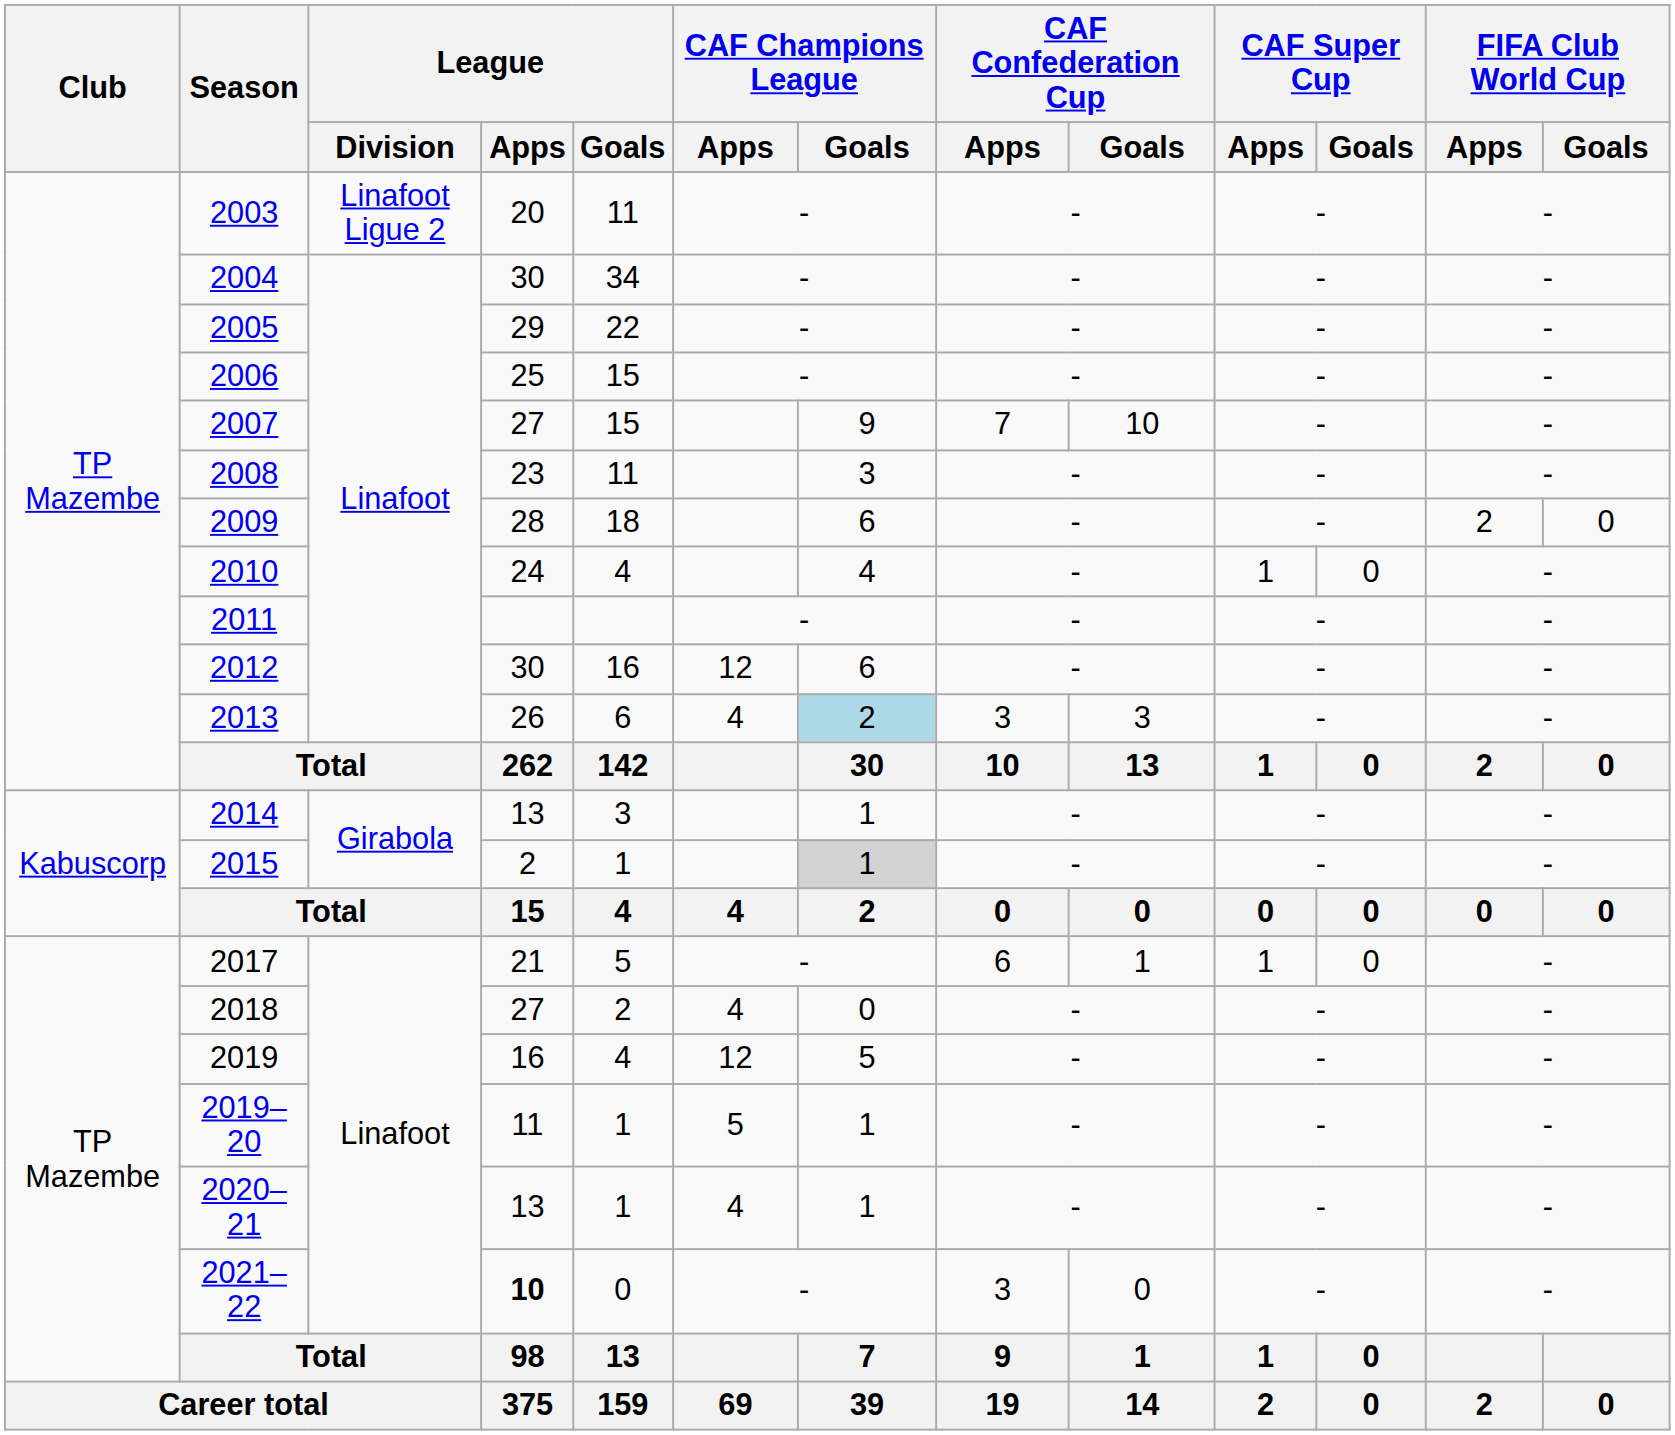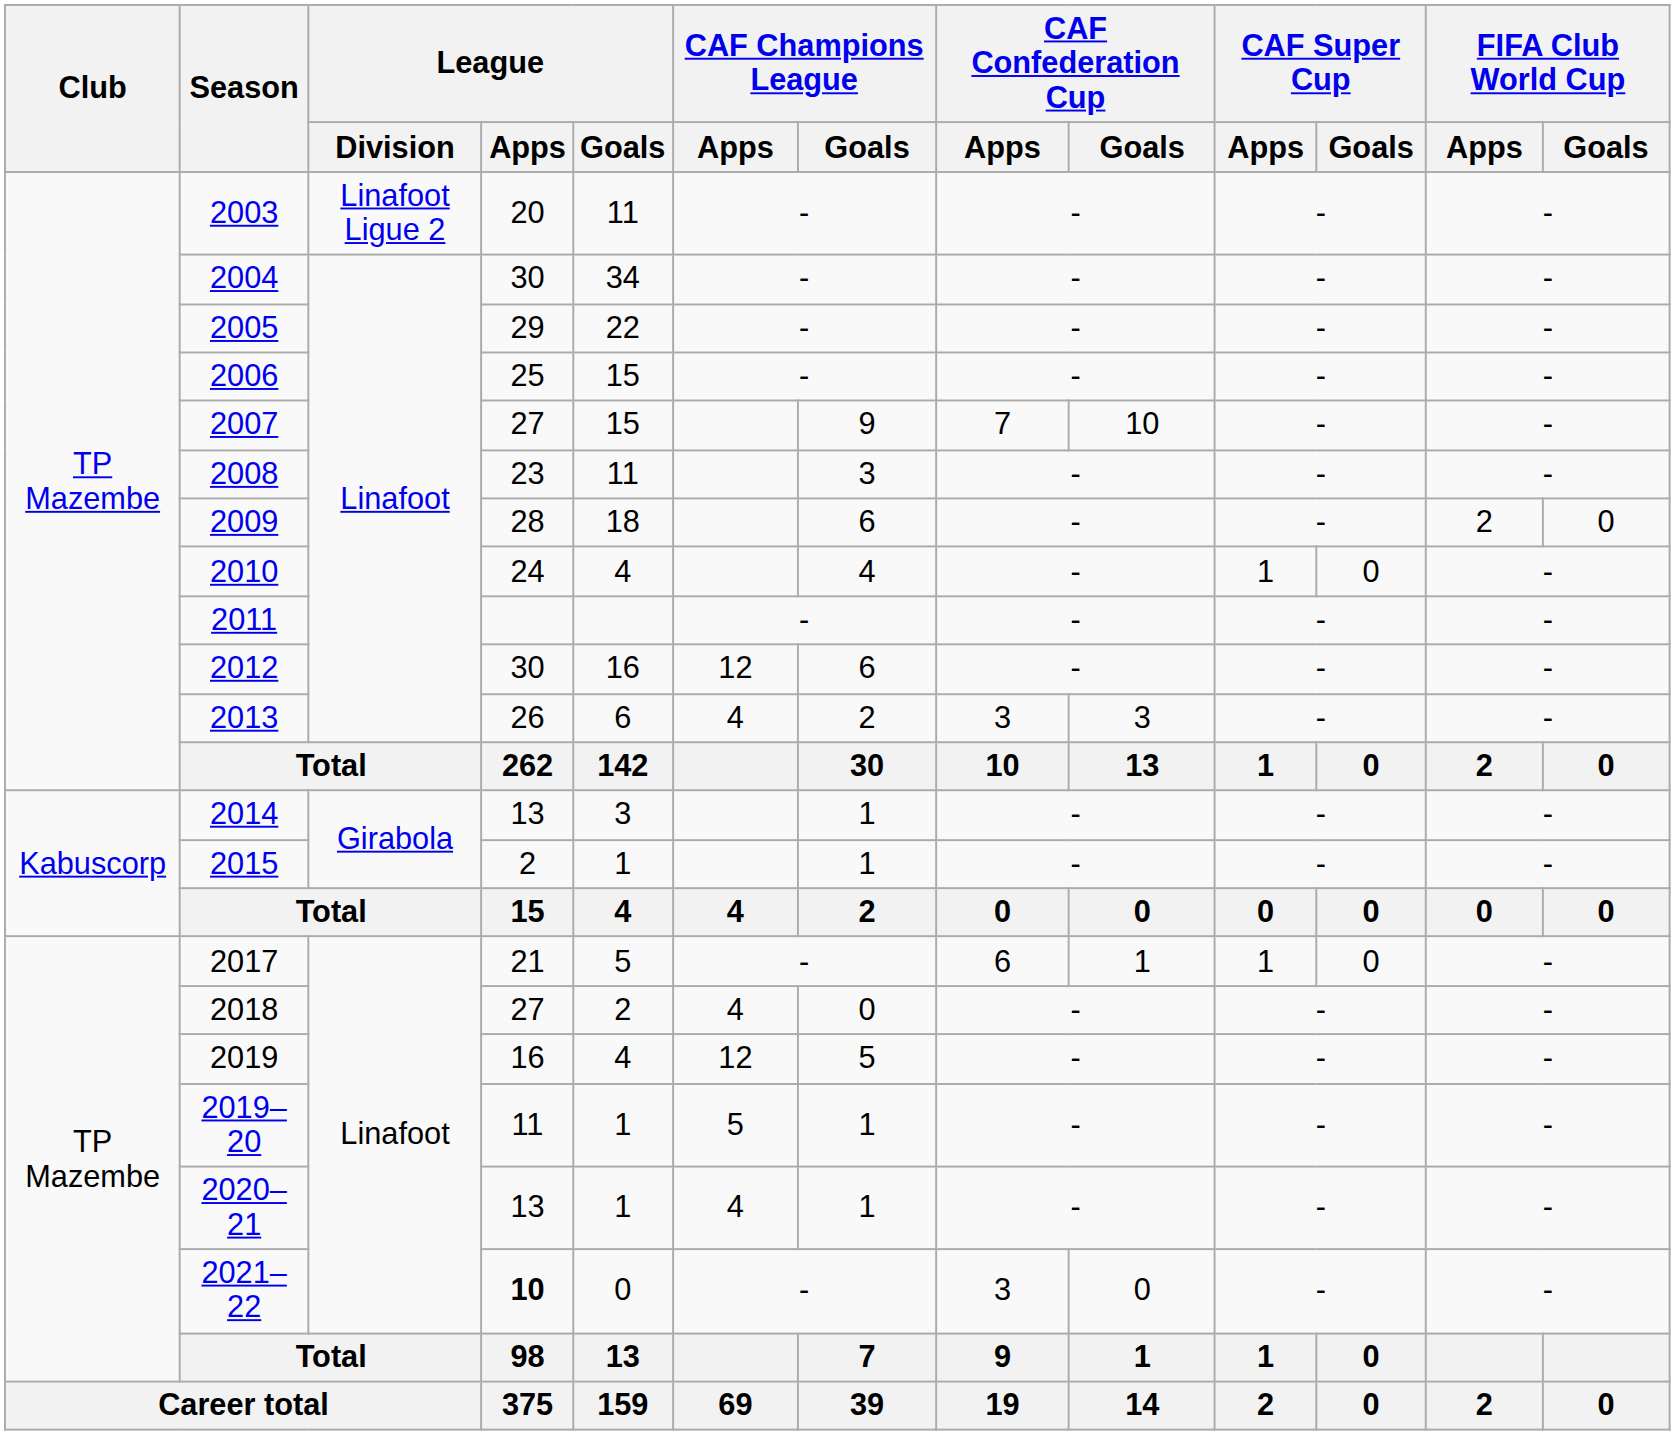(867, 717) lightblue background -> (867, 717) no background
(867, 863) lightgrey background -> (867, 863) no background
